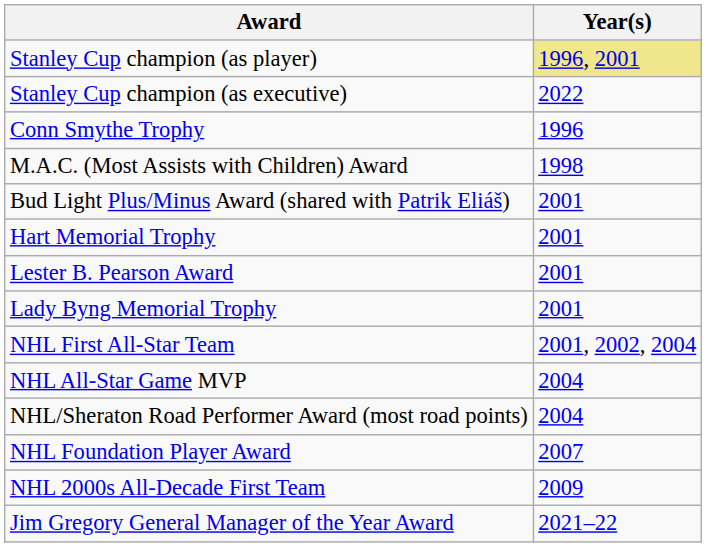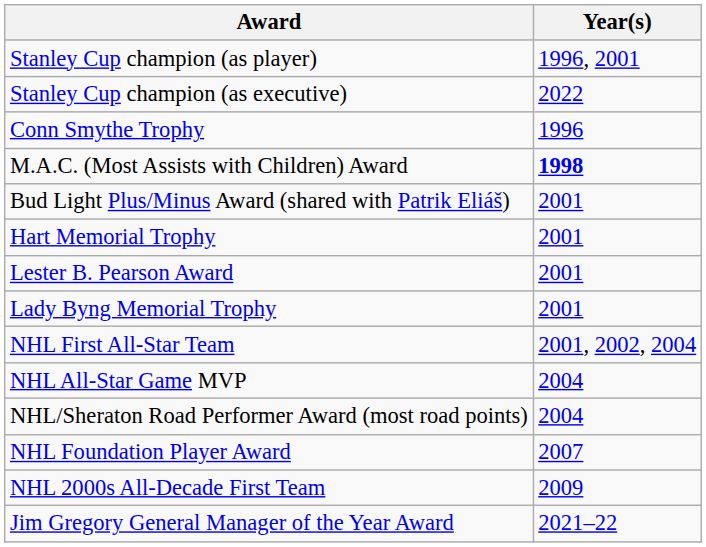(589, 58) khaki background -> (589, 58) no background
(561, 165) normal -> (561, 165) bold
